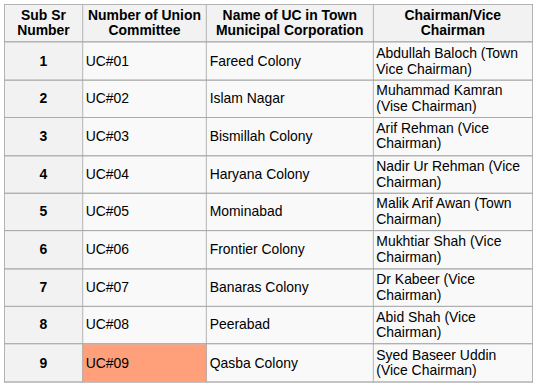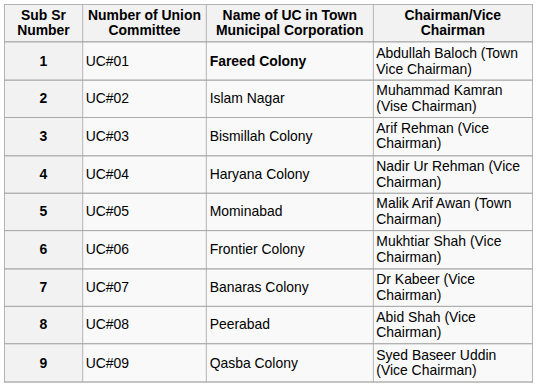(255, 61) normal -> (258, 61) bold
(107, 362) lightsalmon background -> (107, 362) no background
